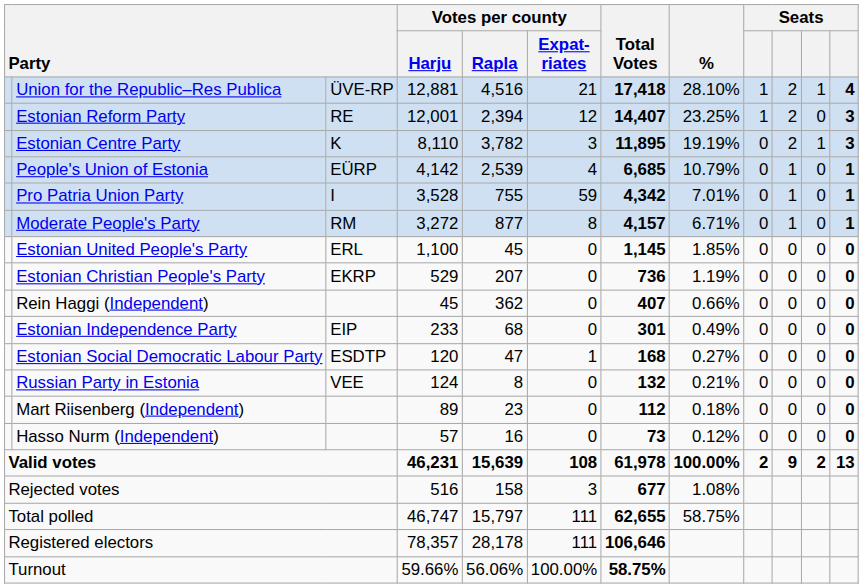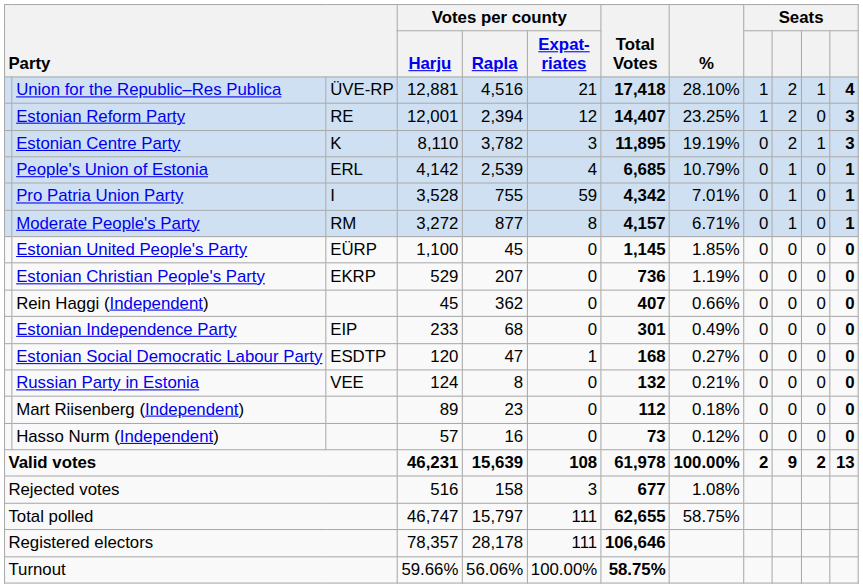(354, 169) EÜRP -> (347, 169) ERL
(347, 249) ERL -> (354, 249) EÜRP
